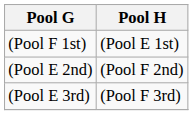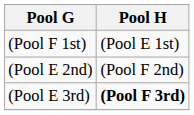(140, 95) normal -> (143, 95) bold
